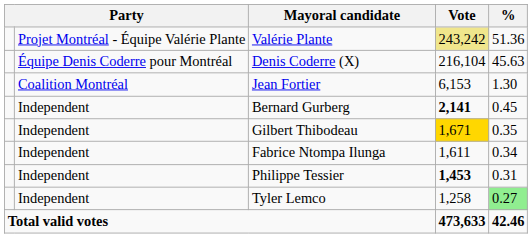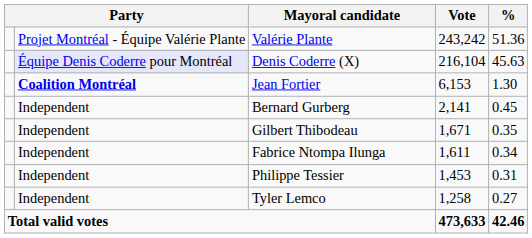(462, 38) khaki background -> (462, 38) no background
(125, 61) no background -> (125, 61) lavender background
(73, 84) normal -> (77, 84) bold
(455, 107) bold -> (455, 107) normal
(455, 130) gold background -> (455, 130) no background
(455, 175) bold -> (455, 175) normal
(505, 198) lightgreen background -> (505, 198) no background
